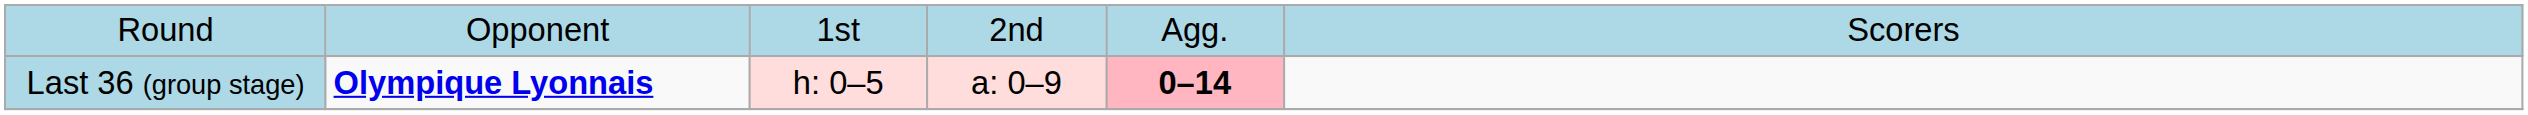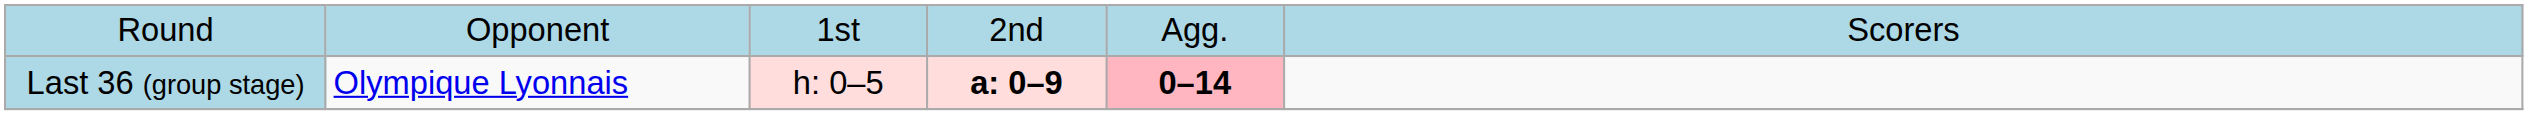(493, 82) bold -> (481, 82) normal
(1016, 82) normal -> (1016, 82) bold
